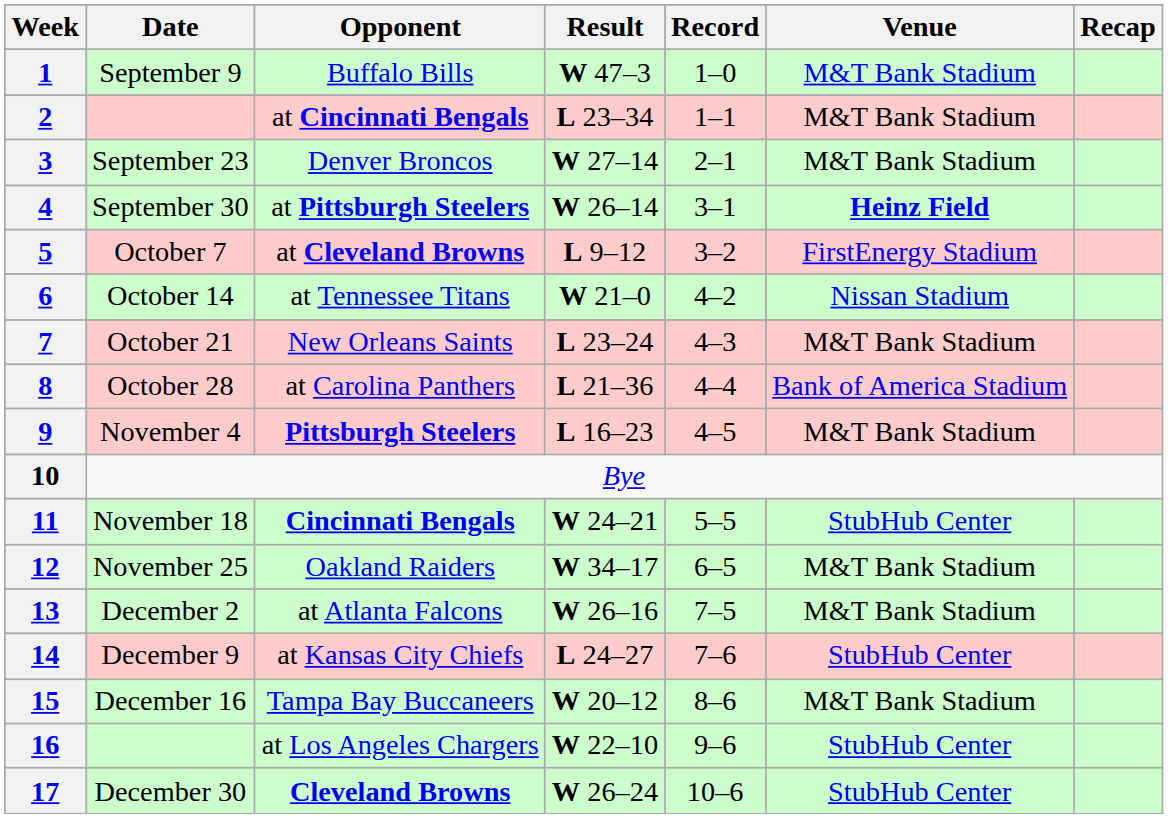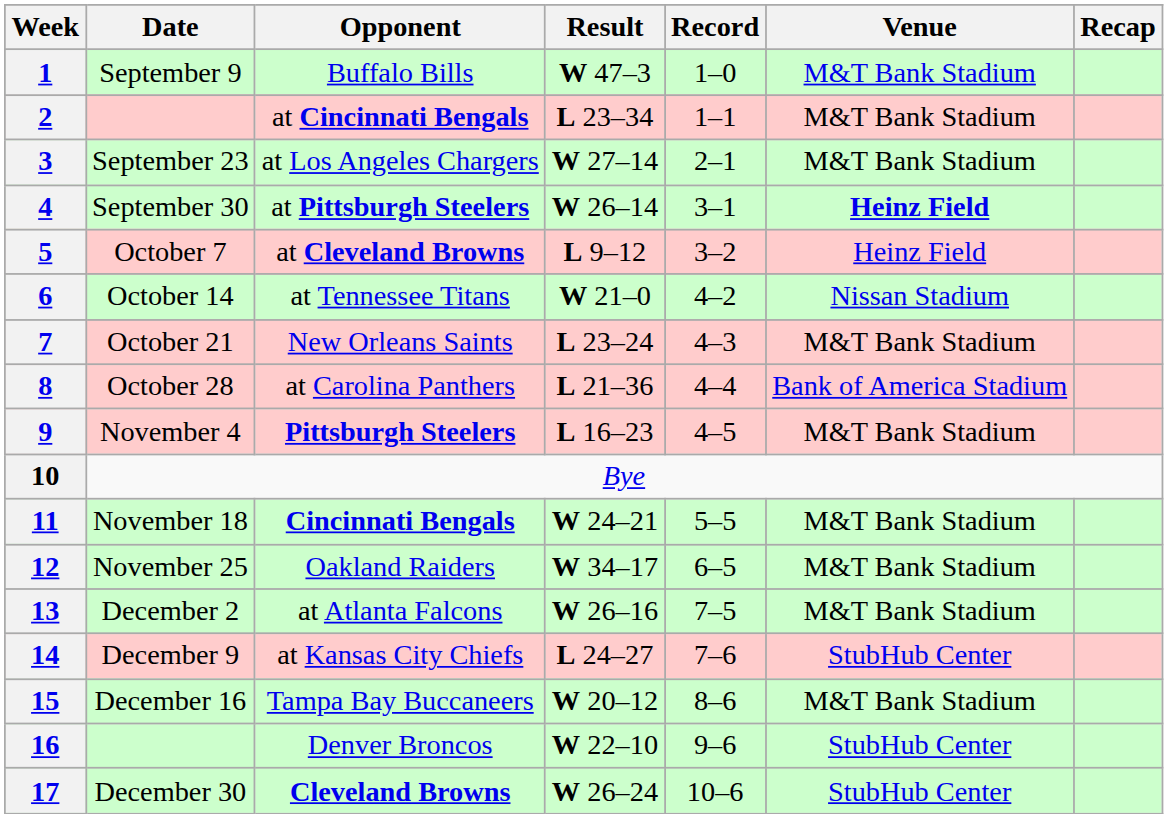(400, 161) Denver Broncos -> (400, 161) at Los Angeles Chargers
(920, 251) FirstEnergy Stadium -> (920, 251) Heinz Field
(920, 521) StubHub Center -> (920, 521) M&T Bank Stadium
(400, 745) at Los Angeles Chargers -> (400, 745) Denver Broncos
